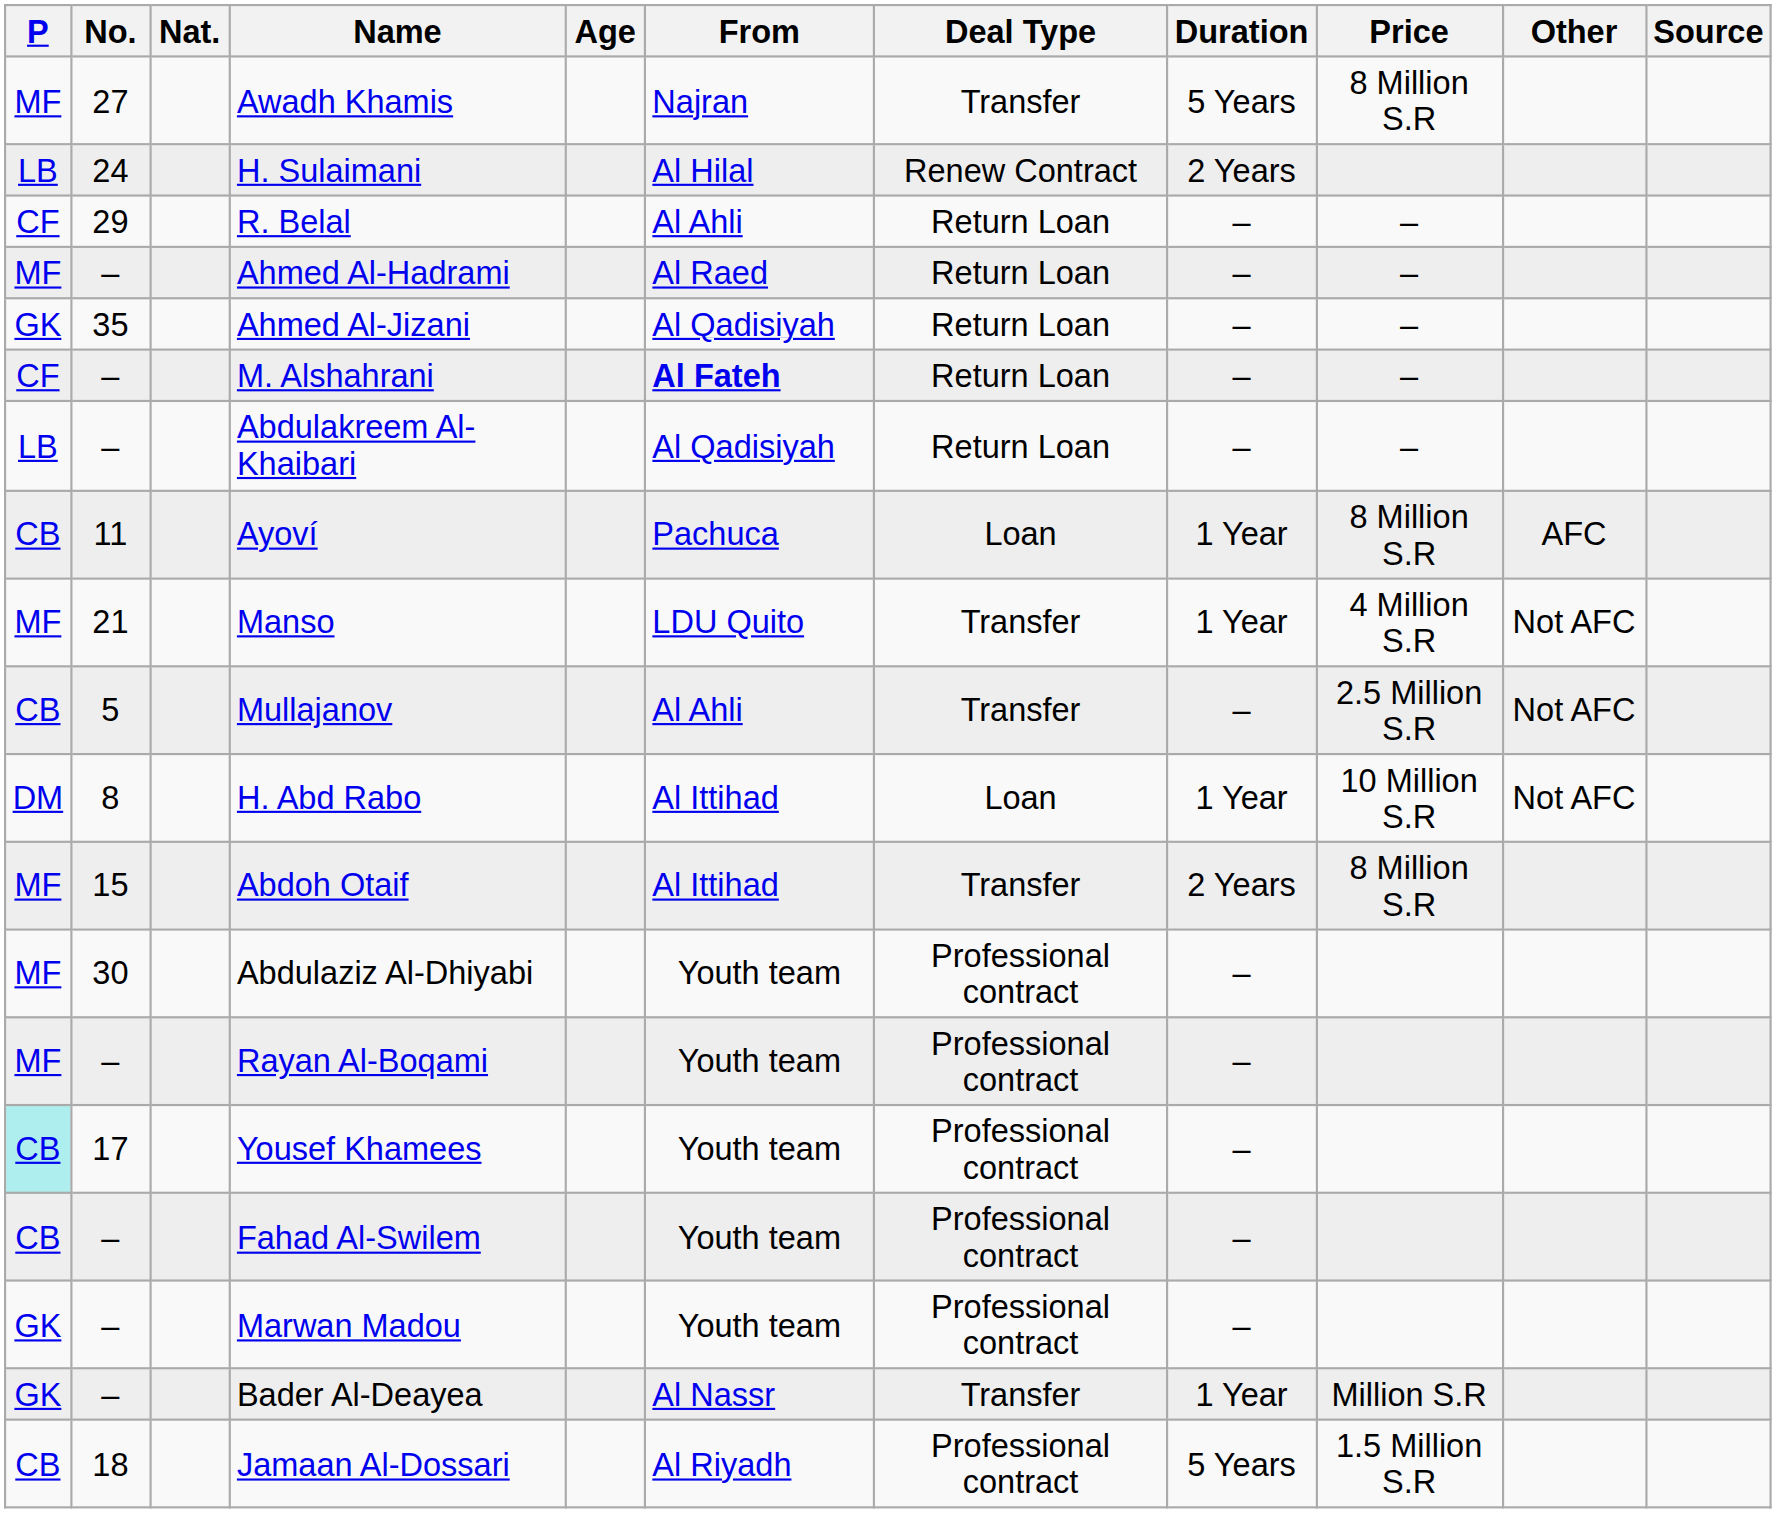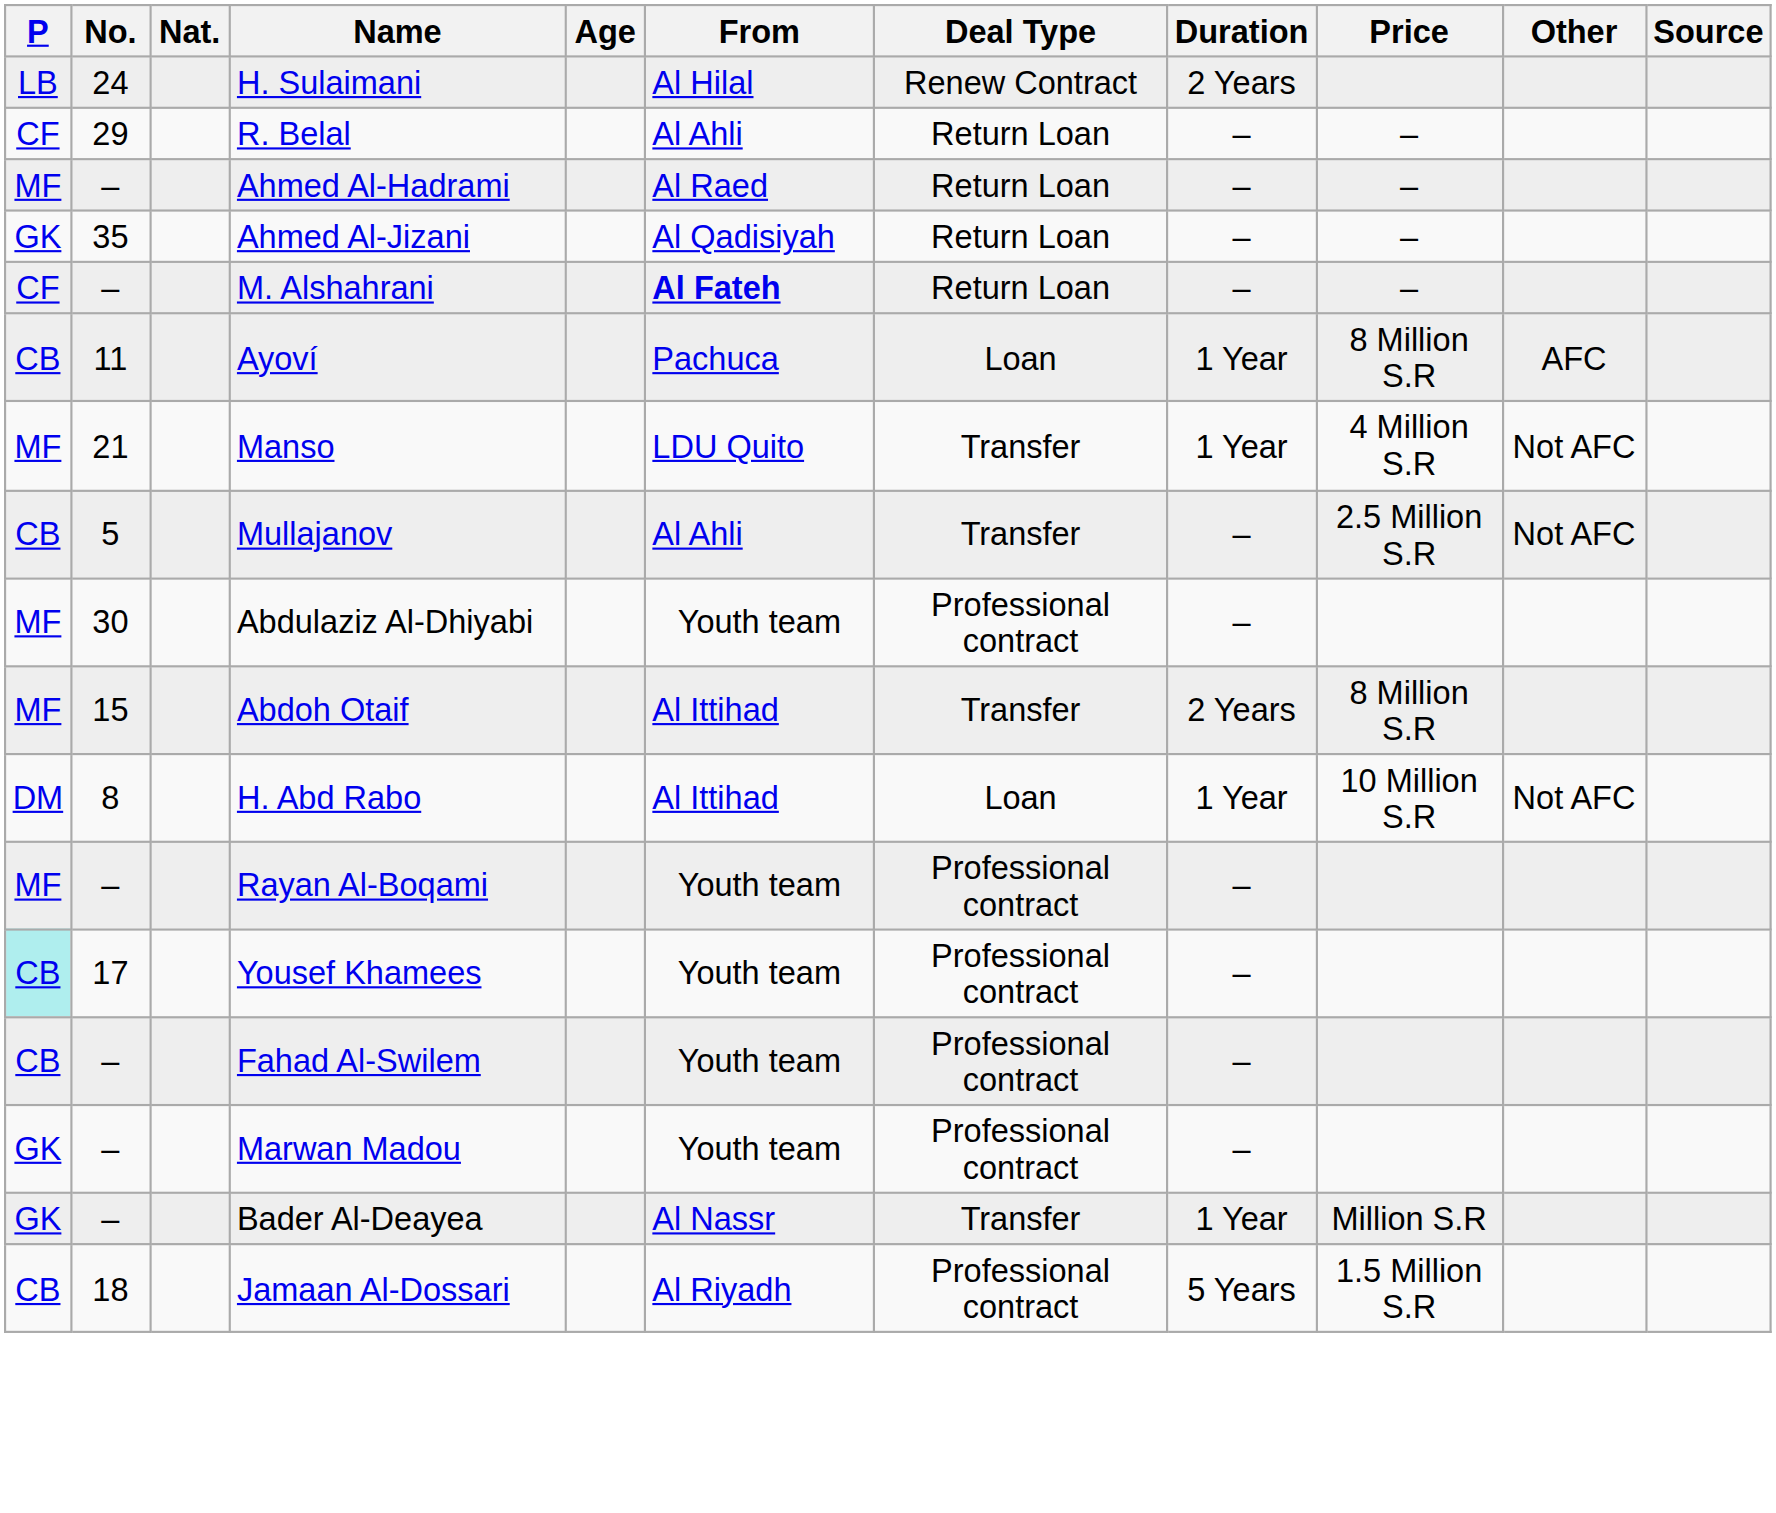- row: (345, 101)
- row: (356, 446)
rows swapped: (329, 798) <-> (385, 973)
